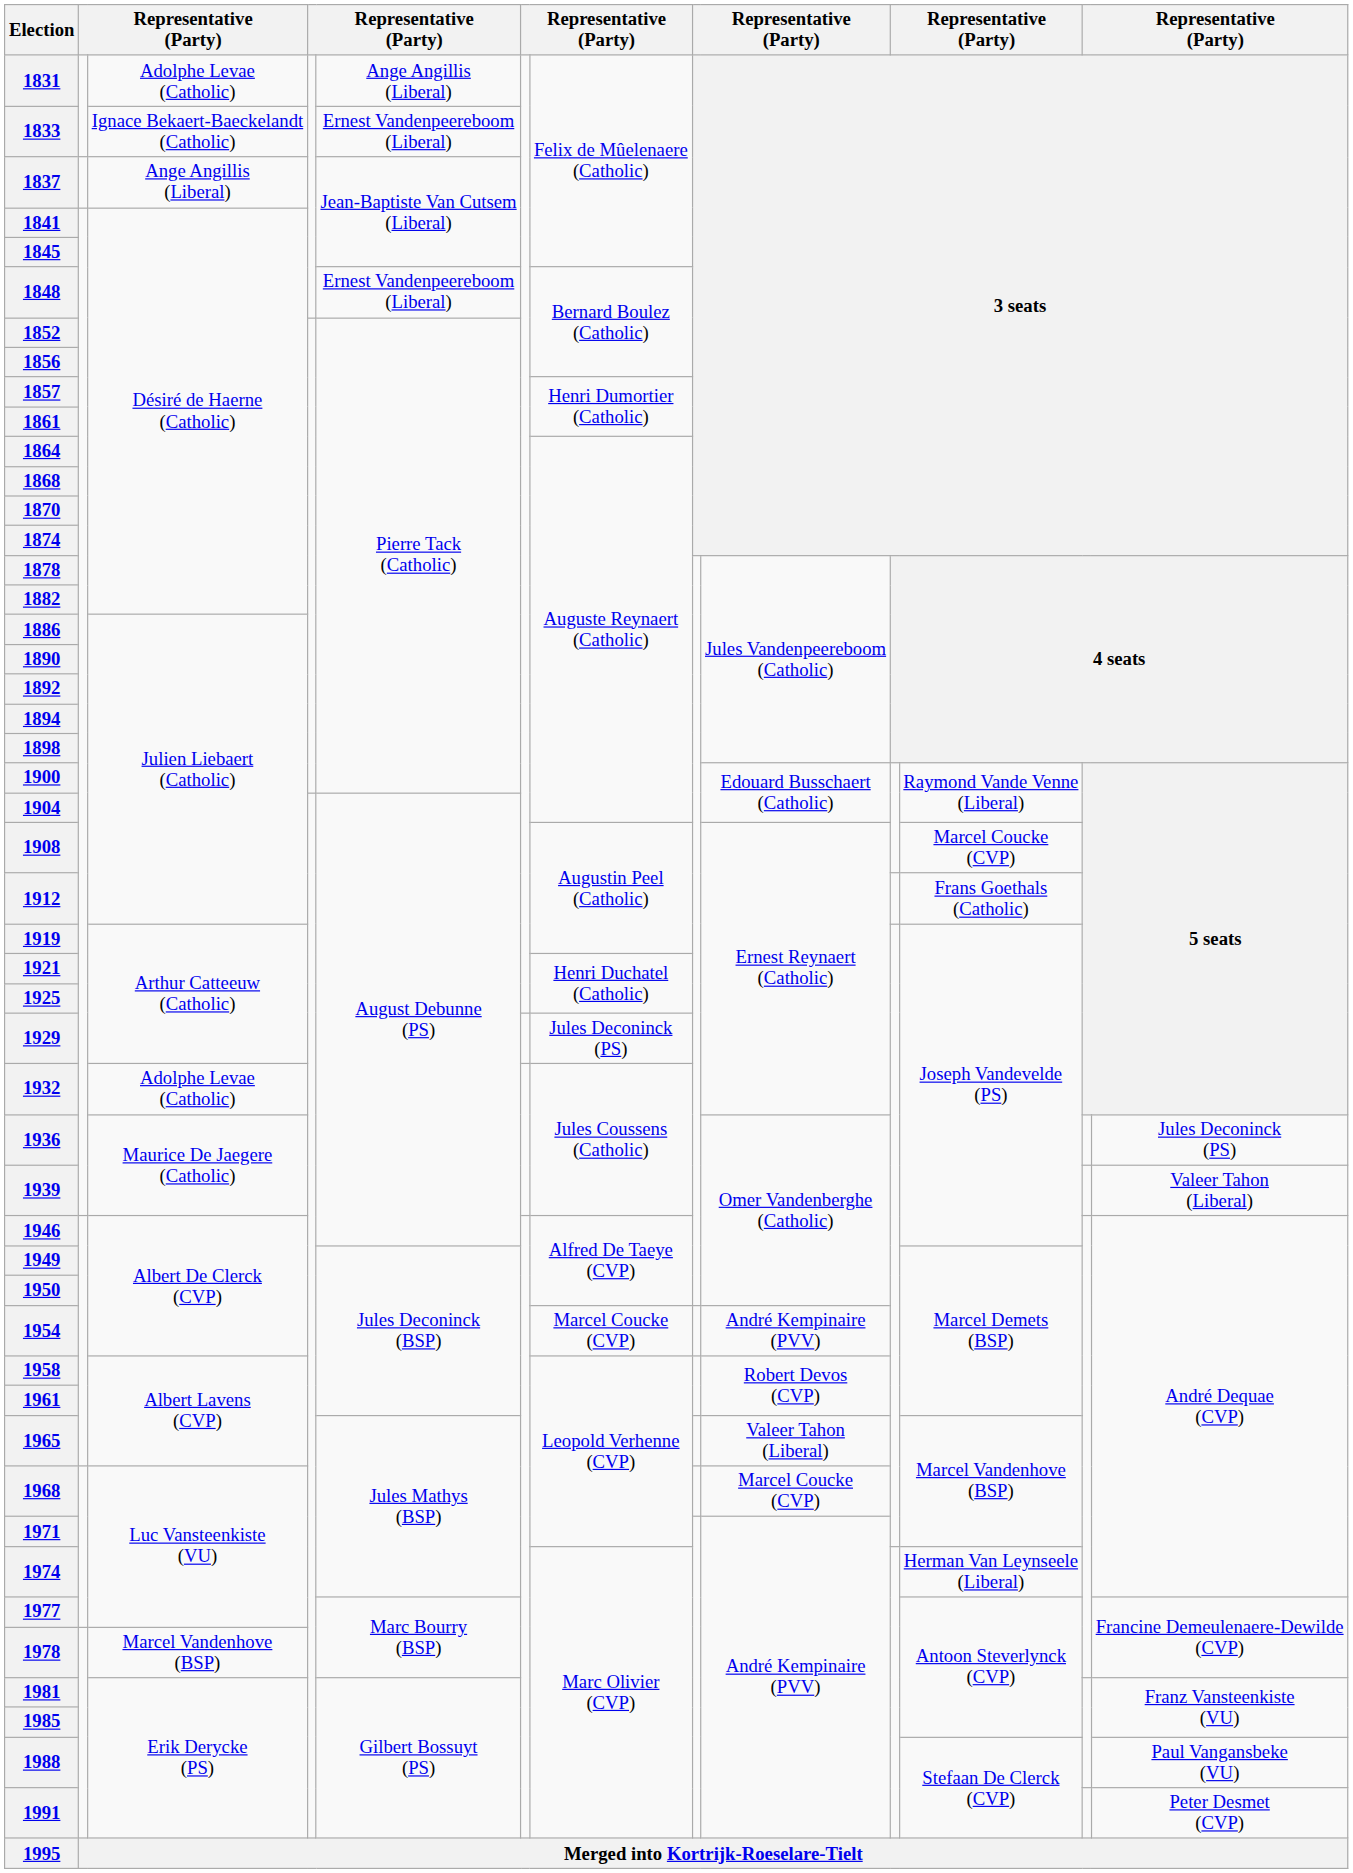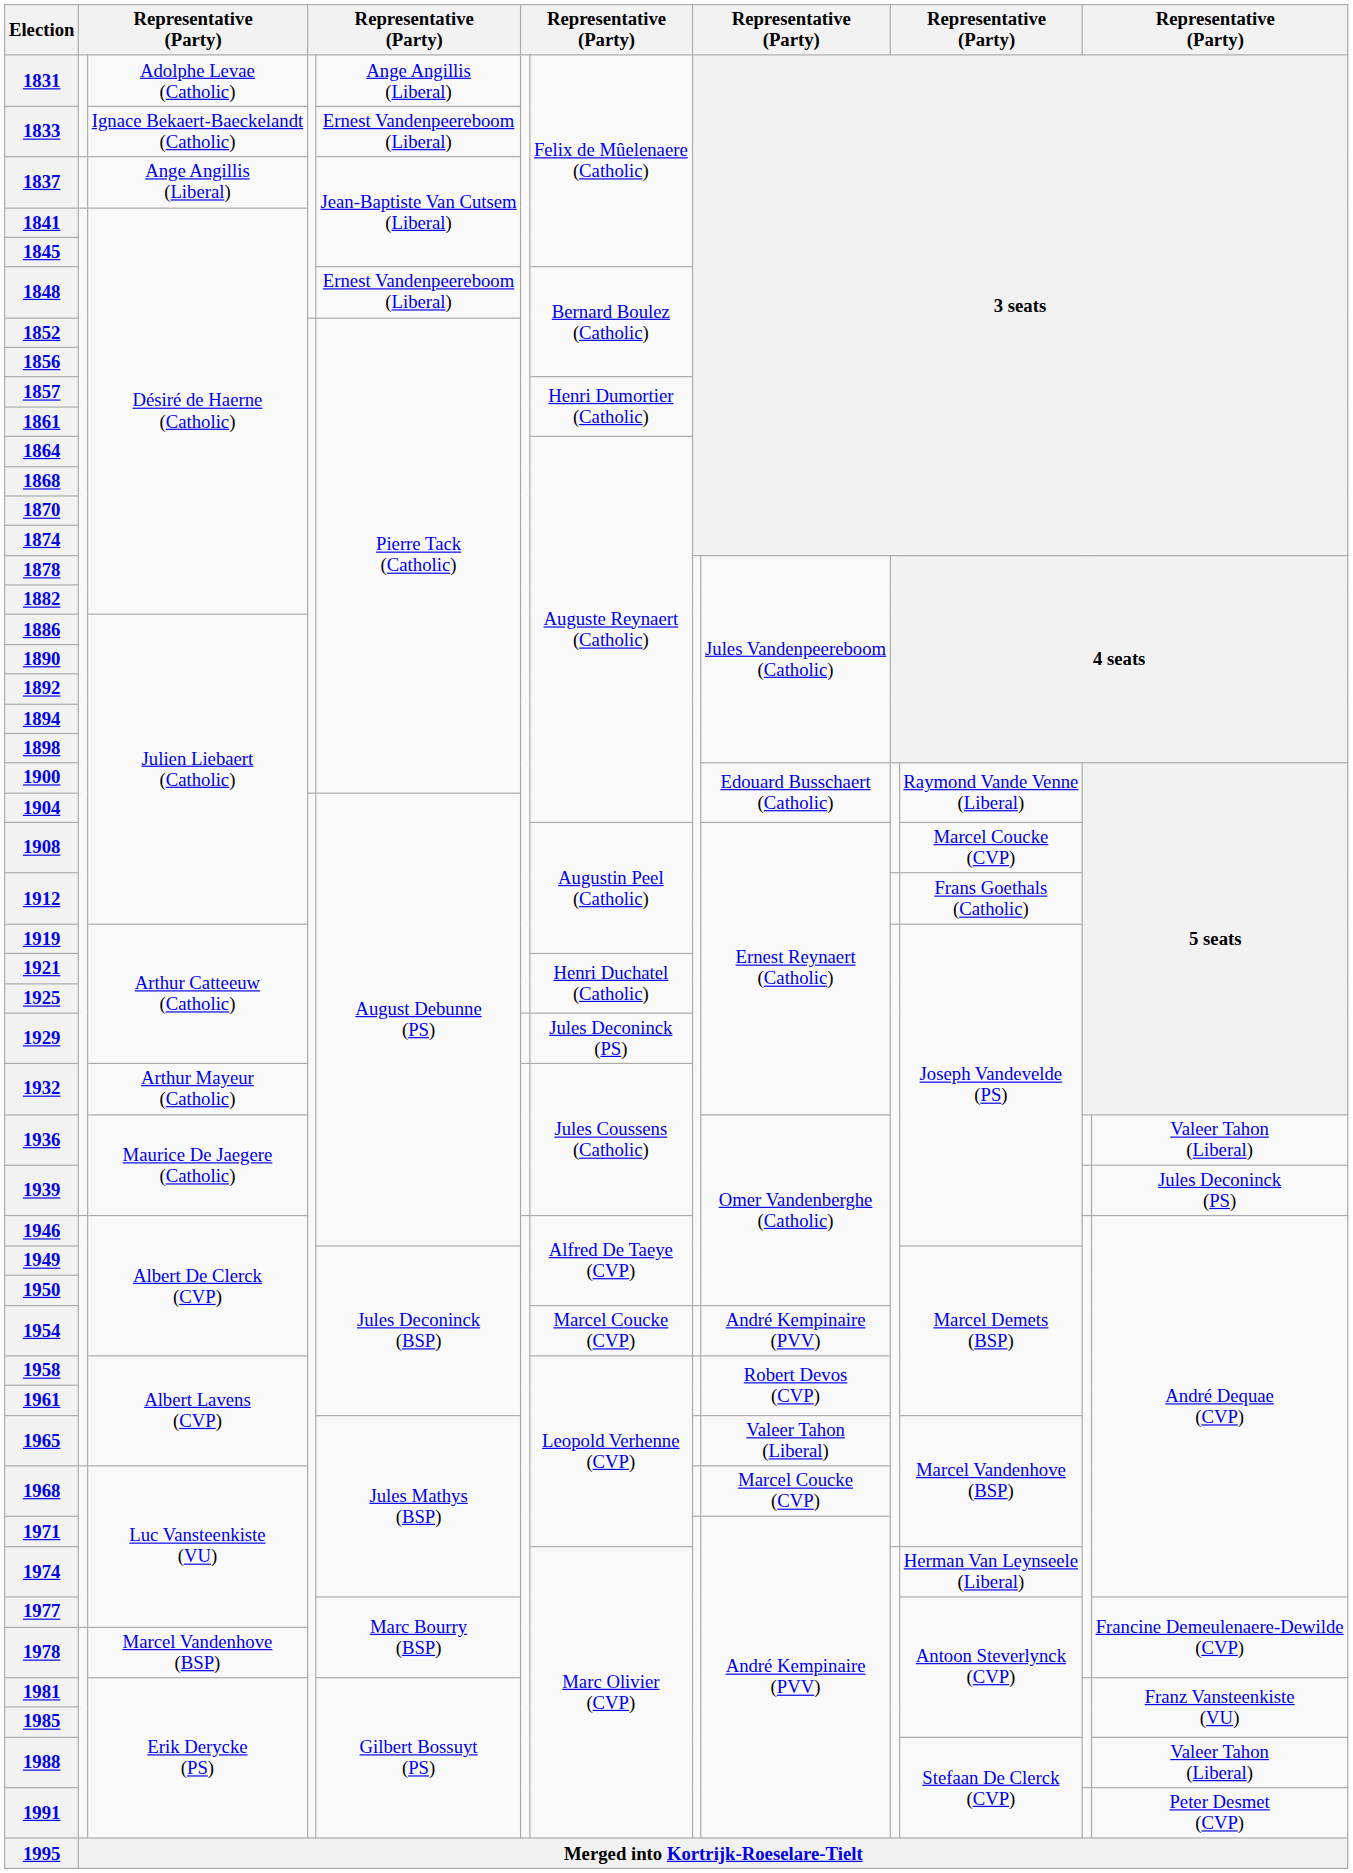(197, 1089) Adolphe Levae (Catholic) -> (197, 1089) Arthur Mayeur (Catholic)
(1220, 1139) Jules Deconinck (PS) -> (1220, 1139) Valeer Tahon (Liberal)
(1220, 1190) Valeer Tahon (Liberal) -> (1220, 1190) Jules Deconinck (PS)
(1220, 1762) Paul Vangansbeke (VU) -> (1220, 1762) Valeer Tahon (Liberal)
